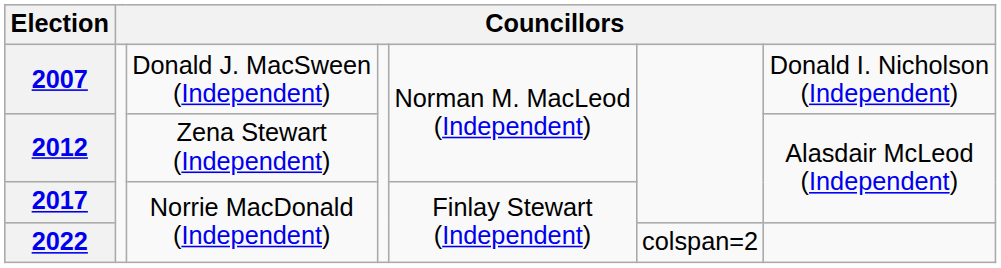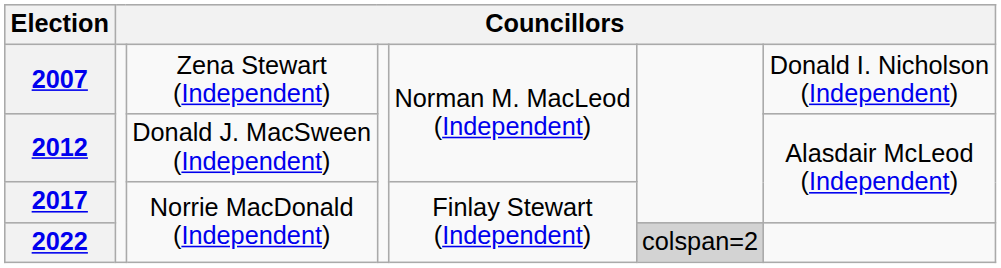(252, 78) Donald J. MacSween (Independent) -> (252, 78) Zena Stewart (Independent)
(252, 147) Zena Stewart (Independent) -> (252, 147) Donald J. MacSween (Independent)
(700, 241) no background -> (700, 241) lightgrey background
